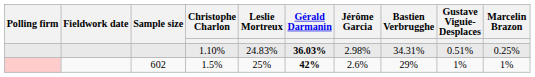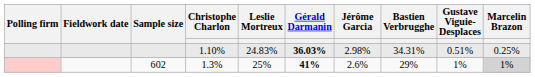(212, 65) 1.5% -> (212, 65) 1.3%
(310, 65) 42% -> (310, 65) 41%
(507, 65) no background -> (507, 65) lightgrey background
